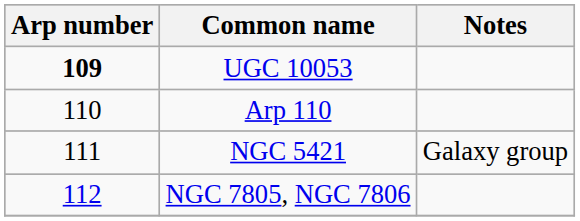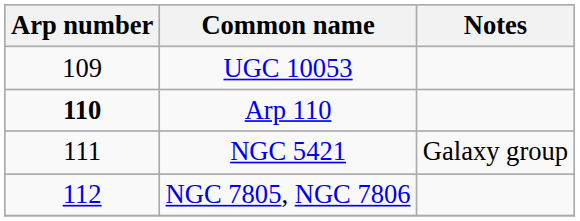(82, 67) bold -> (82, 67) normal
(82, 109) normal -> (82, 109) bold
